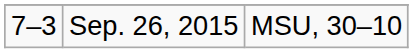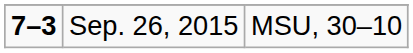(34, 26) normal -> (34, 26) bold
